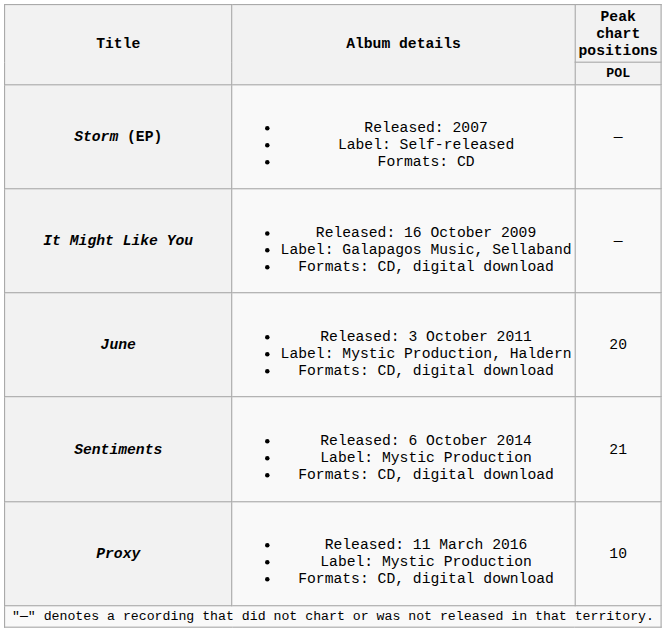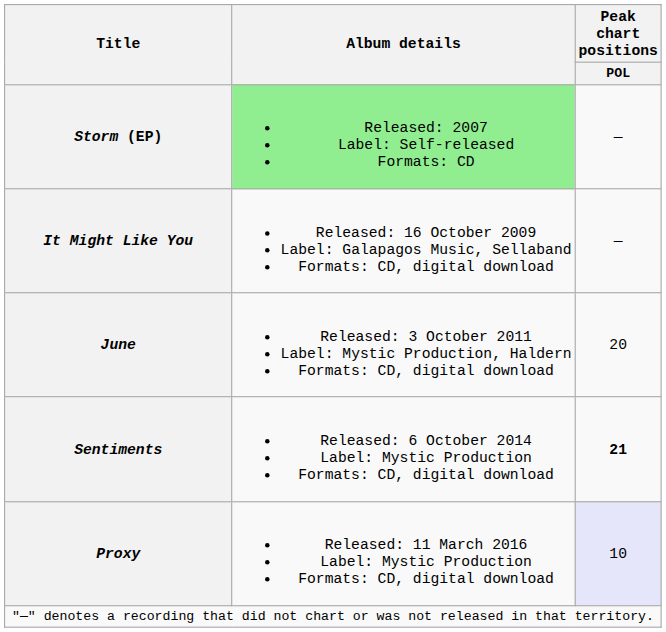(403, 145) no background -> (403, 145) lightgreen background
(618, 449) normal -> (618, 449) bold
(618, 553) no background -> (618, 553) lavender background
